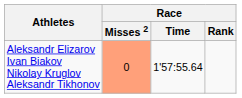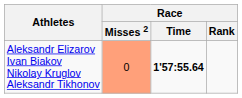(178, 67) normal -> (178, 67) bold
